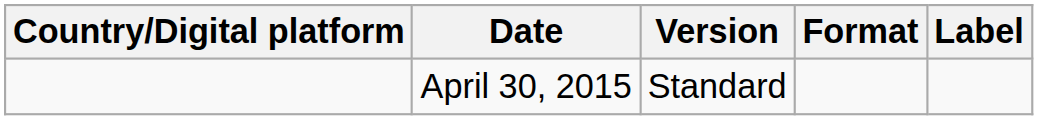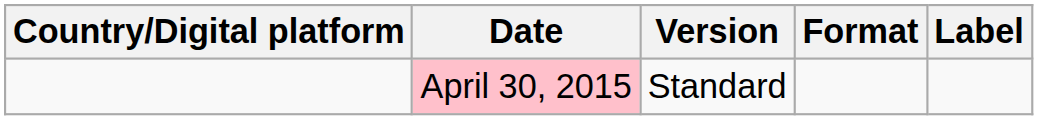(526, 85) no background -> (526, 85) pink background
